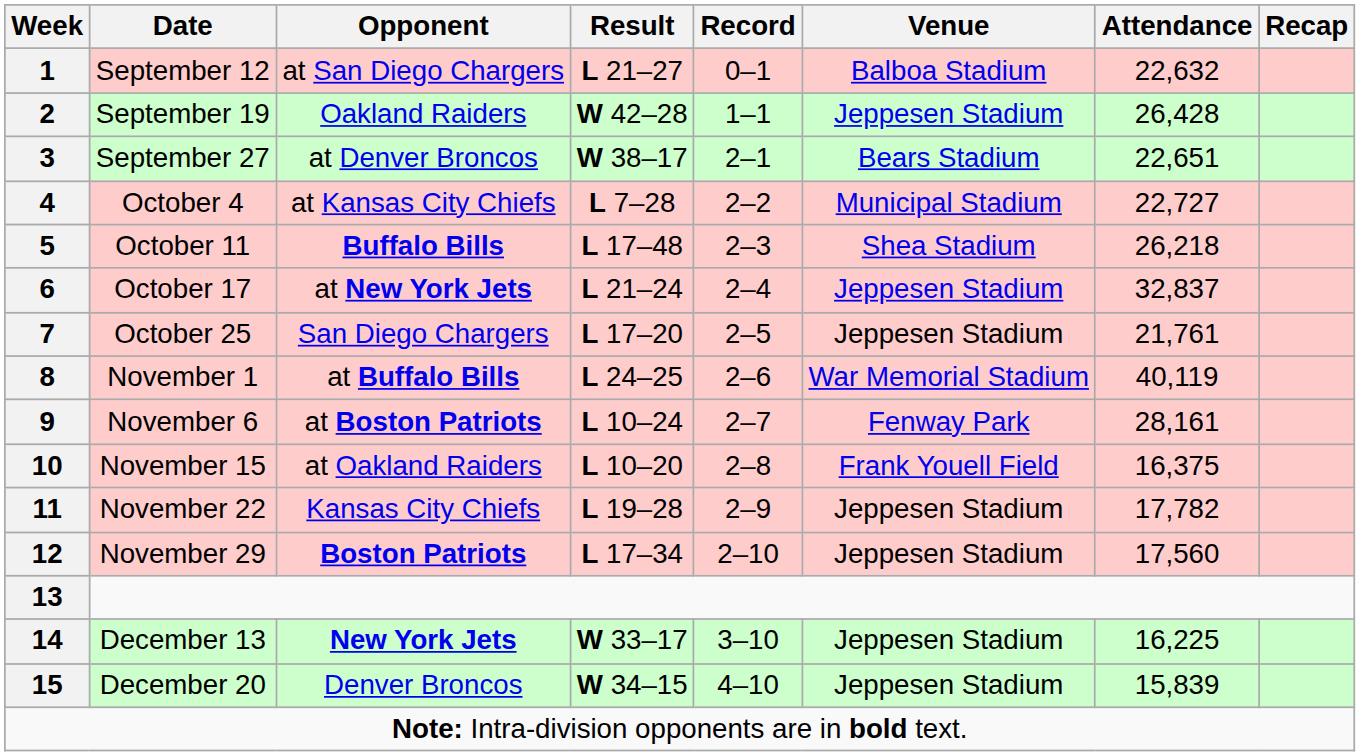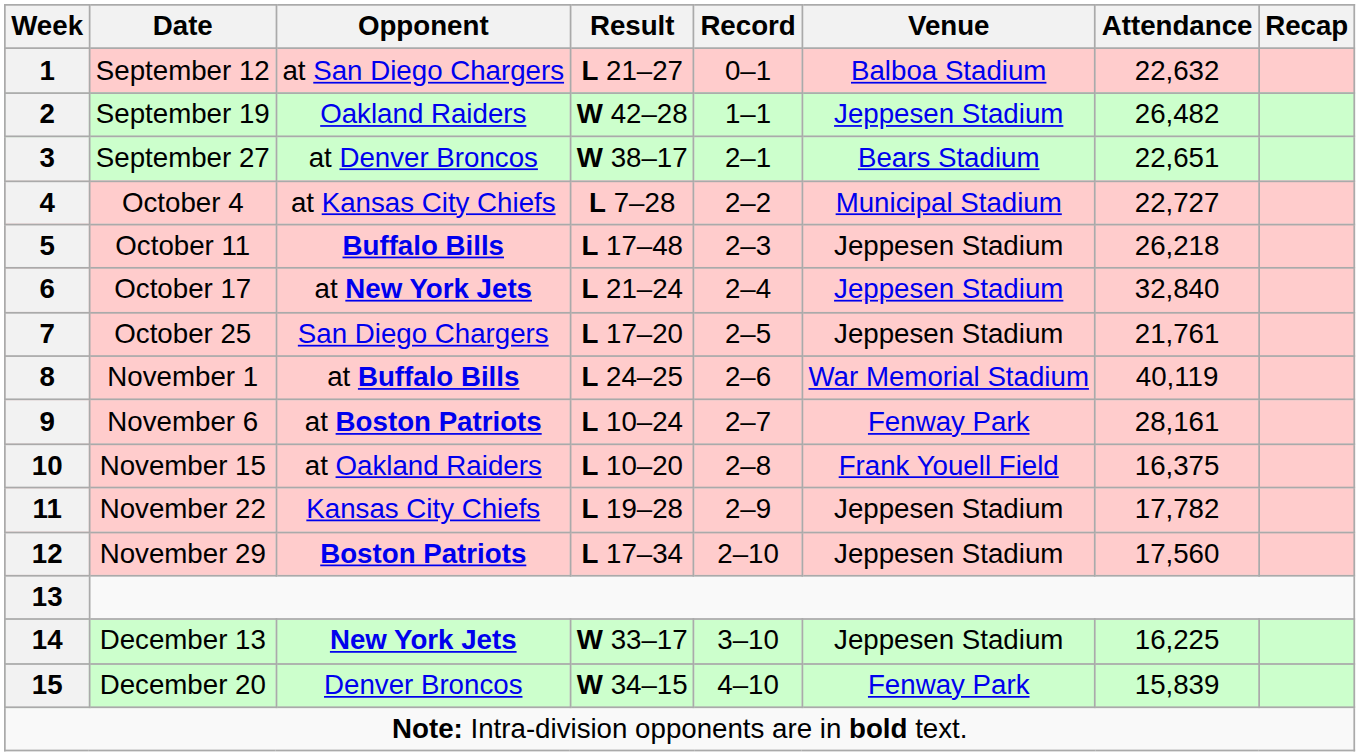(1177, 114) 26,428 -> (1177, 114) 26,482
(949, 245) Shea Stadium -> (949, 245) Jeppesen Stadium
(1177, 289) 32,837 -> (1177, 289) 32,840
(949, 684) Jeppesen Stadium -> (949, 684) Fenway Park
